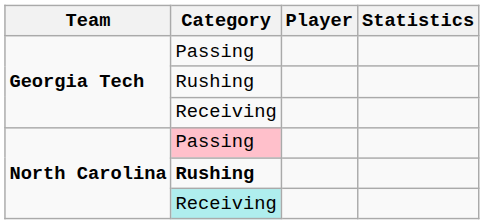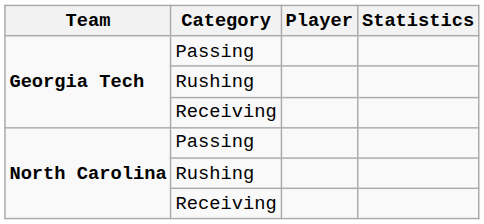(215, 143) pink background -> (215, 143) no background
(215, 173) bold -> (215, 173) normal
(226, 204) paleturquoise background -> (226, 204) no background
